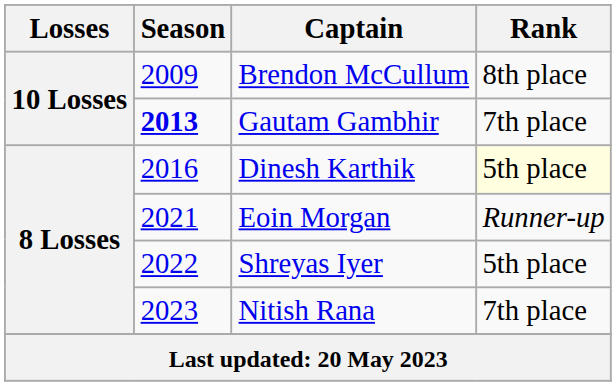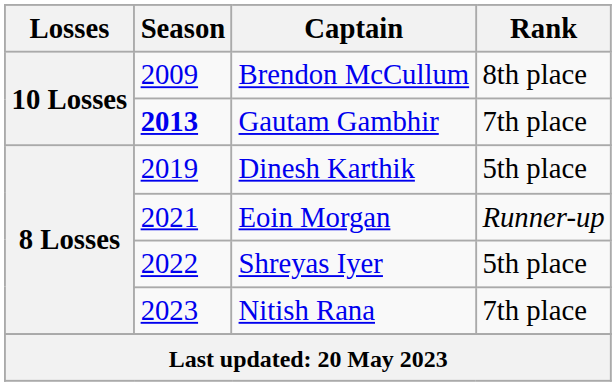(169, 169) 2016 -> (169, 169) 2019
(535, 169) lightyellow background -> (535, 169) no background
